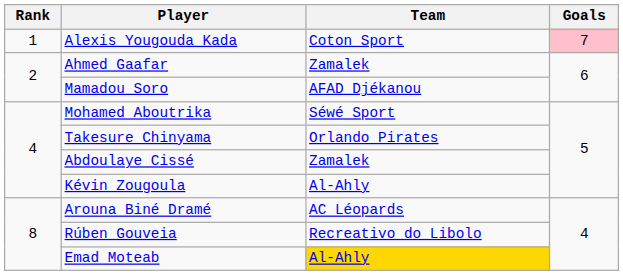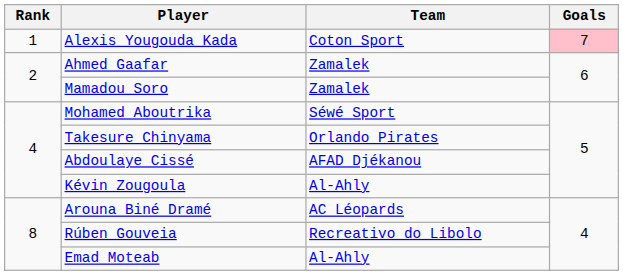(365, 89) AFAD Djékanou -> (339, 89) Zamalek
(339, 161) Zamalek -> (365, 161) AFAD Djékanou
(339, 258) gold background -> (339, 258) no background
